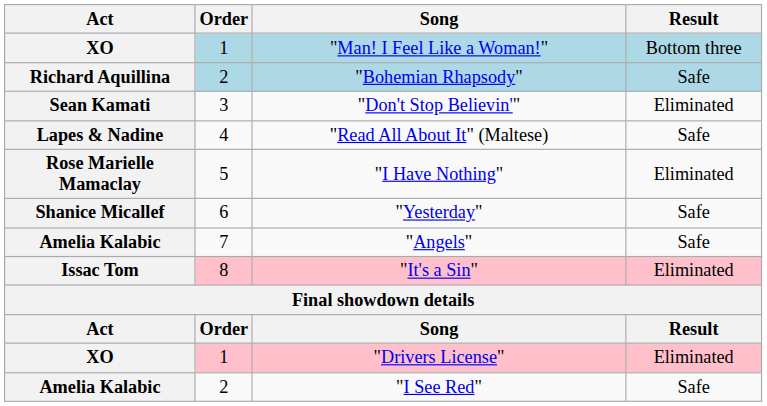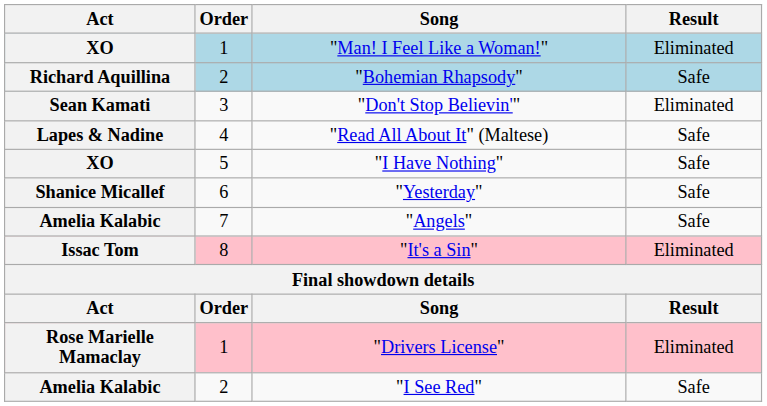(694, 47) Bottom three -> (694, 47) Eliminated
(100, 173) Rose Marielle Mamaclay -> (100, 163) XO
(694, 173) Eliminated -> (694, 163) Safe
(100, 357) XO -> (100, 347) Rose Marielle Mamaclay
